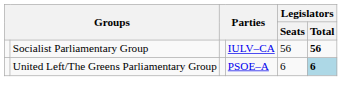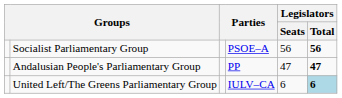(251, 48) IULV–CA -> (248, 48) PSOE–A
+ row: (107, 66)
(248, 66) PSOE–A -> (251, 84) IULV–CA
